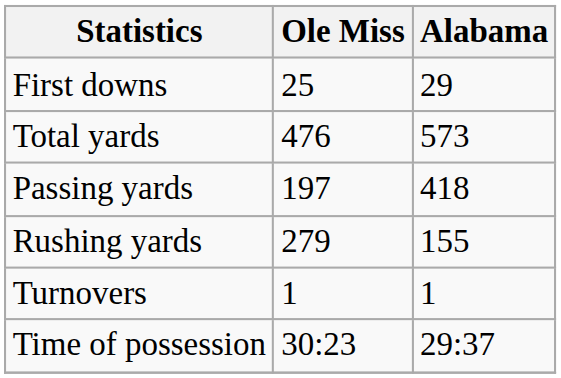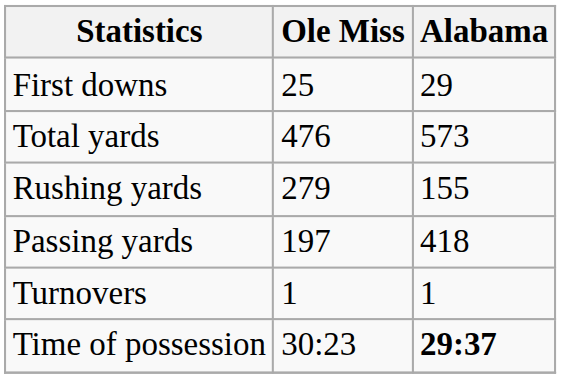rows swapped: (107, 240) <-> (103, 188)
(458, 345) normal -> (458, 345) bold
